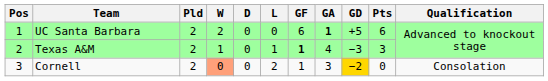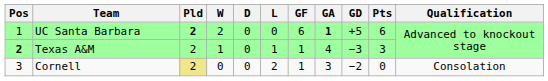(193, 31) normal -> (193, 31) bold
(19, 49) normal -> (19, 49) bold
(301, 49) bold -> (301, 49) normal
(193, 67) no background -> (193, 67) khaki background
(220, 67) lightsalmon background -> (220, 67) no background
(355, 67) gold background -> (355, 67) no background
